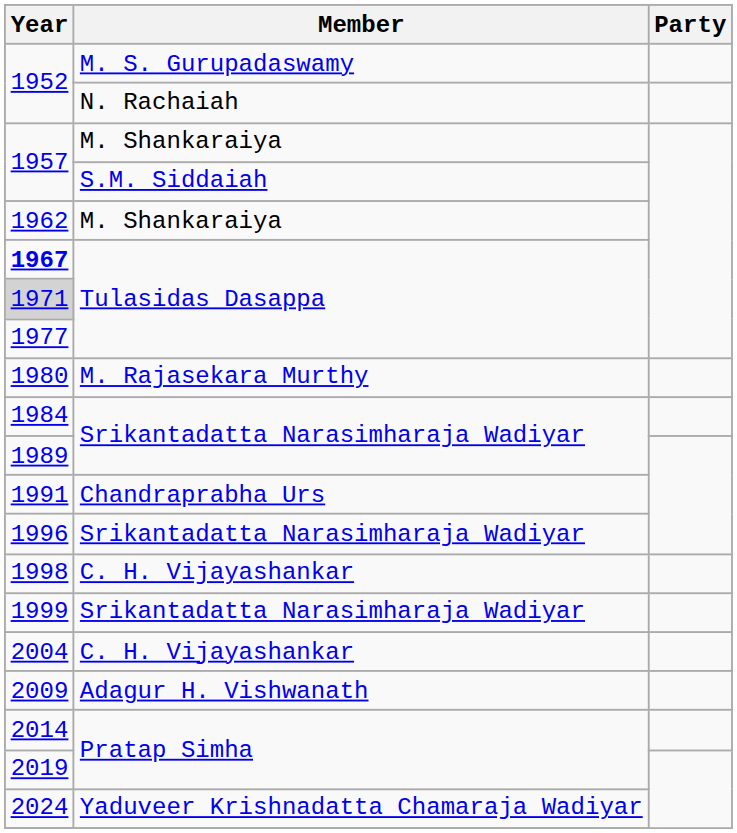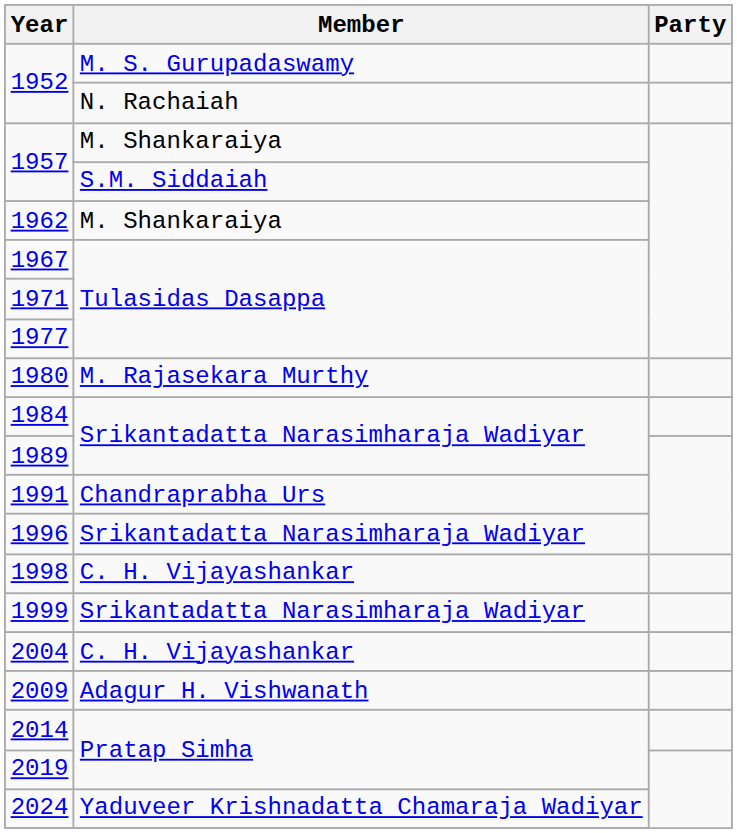(40, 260) bold -> (40, 260) normal
(40, 299) lightgrey background -> (40, 299) no background
